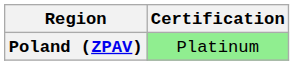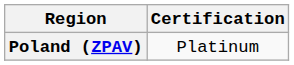(218, 47) lightgreen background -> (218, 47) no background
